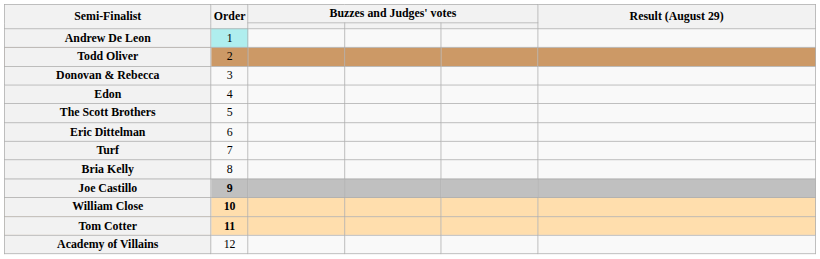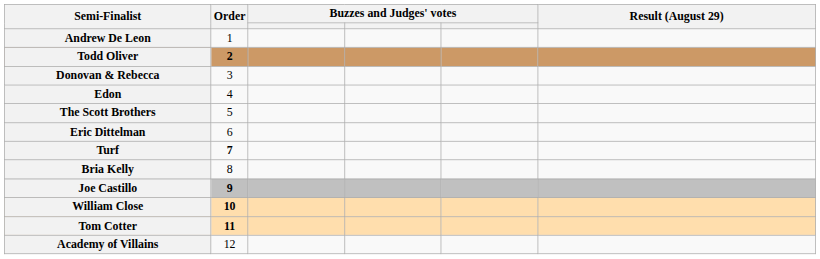(230, 38) paleturquoise background -> (230, 38) no background
(230, 56) normal -> (230, 56) bold
(230, 150) normal -> (230, 150) bold
